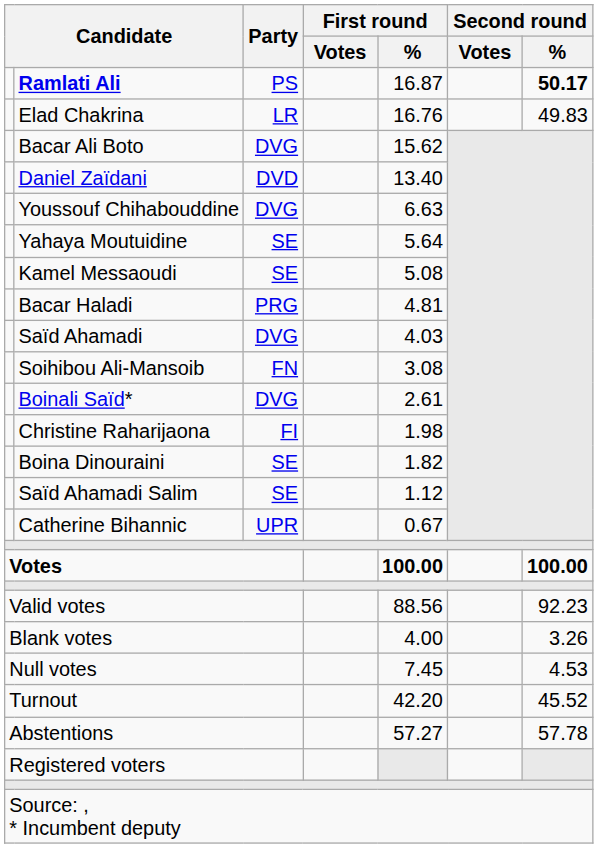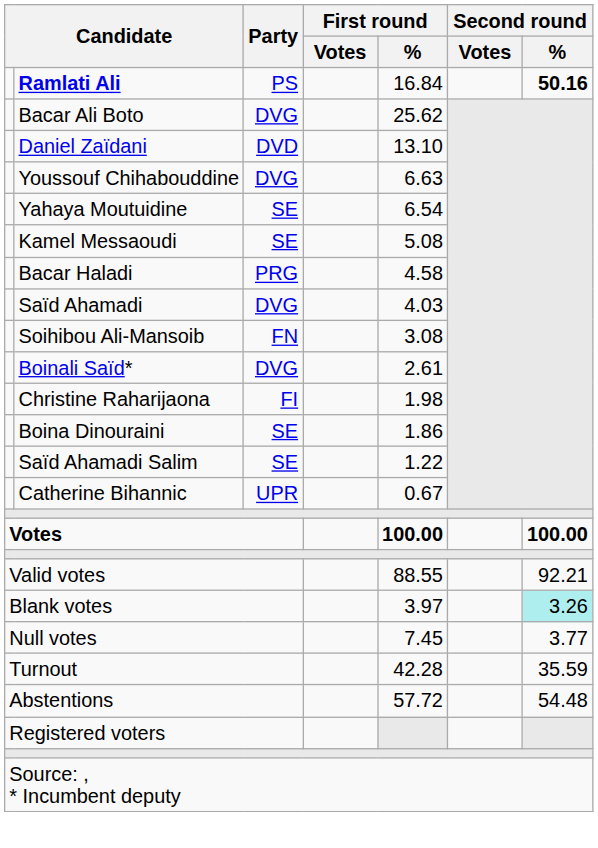(418, 84) 16.87 -> (418, 84) 16.84
(563, 84) 50.17 -> (563, 84) 50.16
- row: (81, 115)
(418, 147) 15.62 -> (418, 115) 25.62
(418, 178) 13.40 -> (418, 147) 13.10
(424, 241) 5.64 -> (424, 210) 6.54
(424, 304) 4.81 -> (424, 273) 4.58
(424, 462) 1.82 -> (424, 430) 1.86
(424, 493) 1.12 -> (424, 462) 1.22
(418, 607) 88.56 -> (418, 575) 88.55
(563, 607) 92.23 -> (563, 575) 92.21
(424, 638) 4.00 -> (424, 607) 3.97
(568, 638) no background -> (568, 607) paleturquoise background
(568, 670) 4.53 -> (568, 638) 3.77
(418, 701) 42.20 -> (418, 670) 42.28
(563, 701) 45.52 -> (563, 670) 35.59
(418, 733) 57.27 -> (418, 701) 57.72
(563, 733) 57.78 -> (563, 701) 54.48
